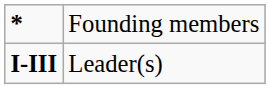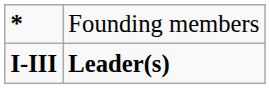(116, 63) normal -> (119, 63) bold
